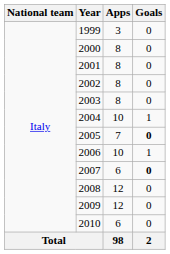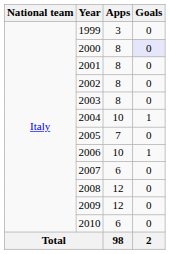(149, 48) no background -> (149, 48) lavender background
(149, 135) bold -> (149, 135) normal
(149, 170) bold -> (149, 170) normal
